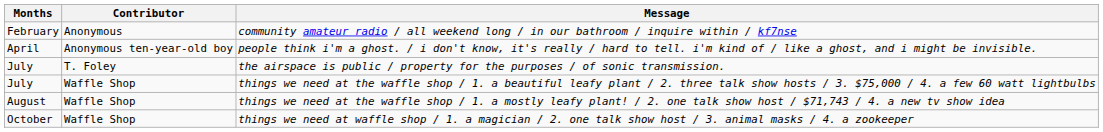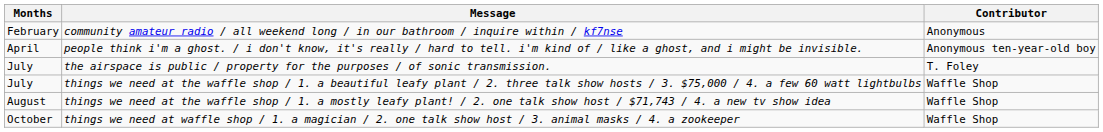columns swapped: (149, 13) <-> (667, 13)
